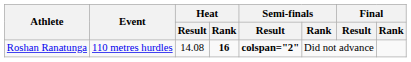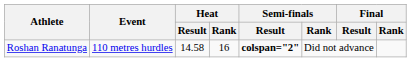(192, 48) 14.08 -> (192, 48) 14.58
(224, 48) bold -> (224, 48) normal
